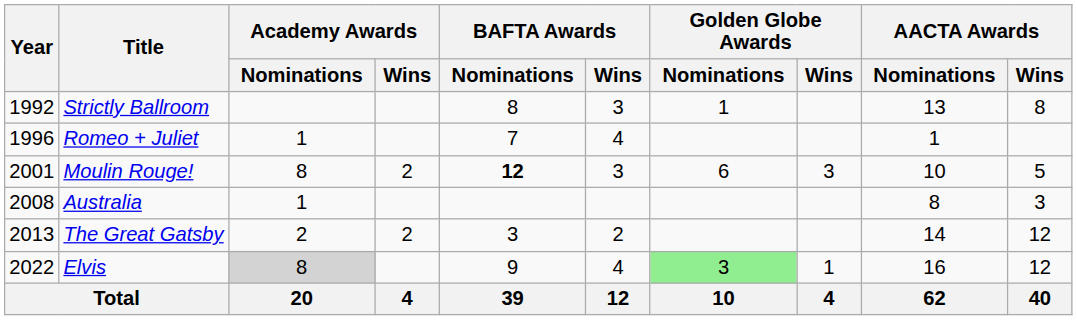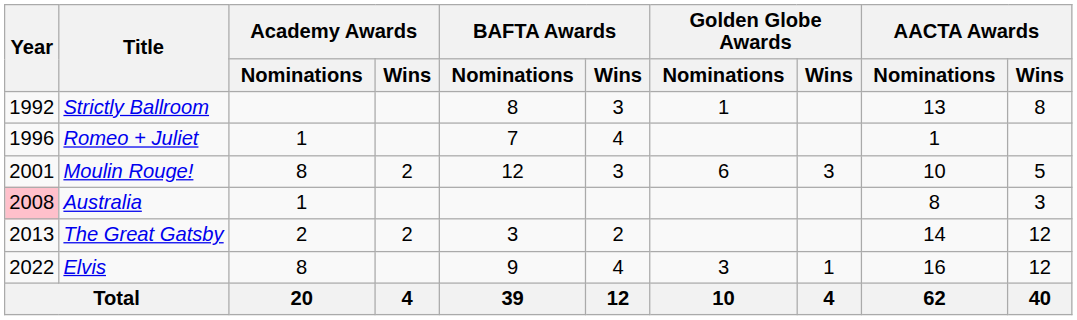(513, 171) bold -> (513, 171) normal
(32, 203) no background -> (32, 203) pink background
(302, 266) lightgrey background -> (302, 266) no background
(723, 266) lightgreen background -> (723, 266) no background
